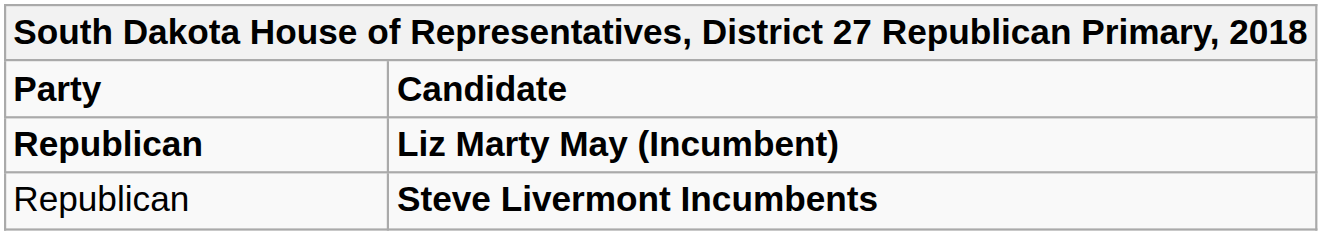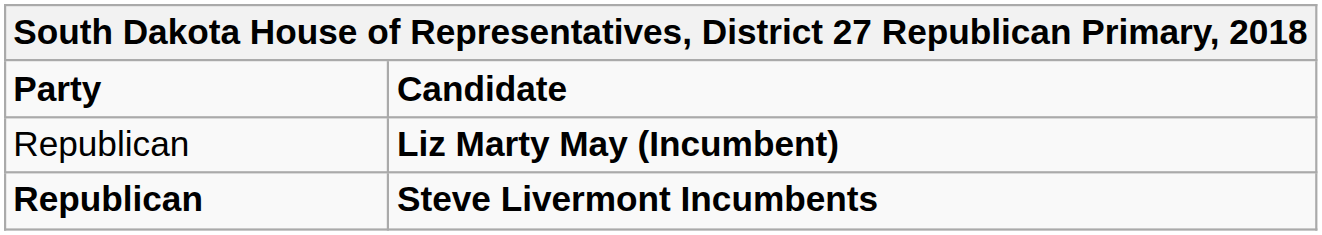(108, 144) bold -> (101, 144) normal
(101, 199) normal -> (108, 199) bold
